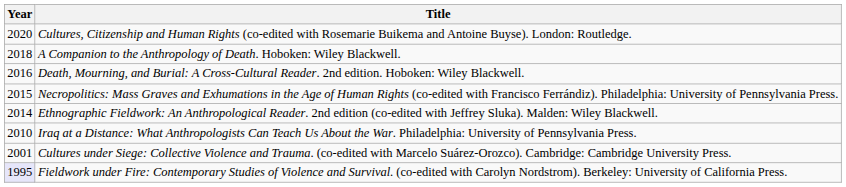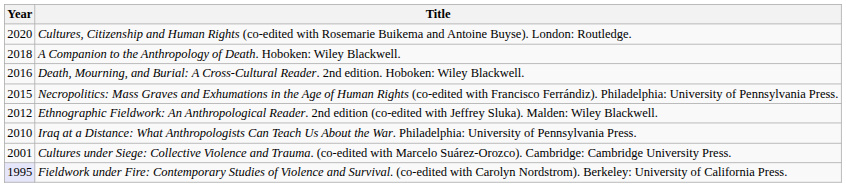(20, 113) 2014 -> (20, 113) 2012
